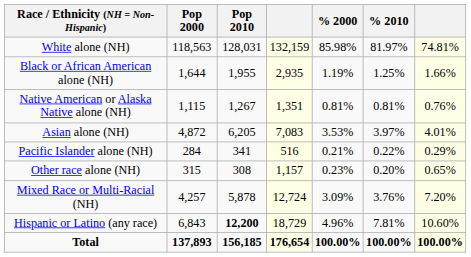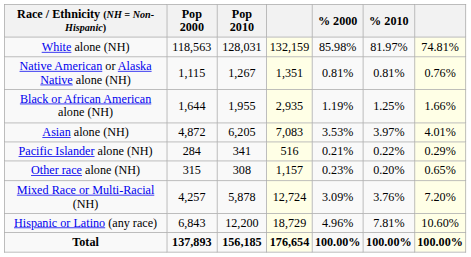rows swapped: (86, 73) <-> (86, 106)
(242, 223) bold -> (242, 223) normal
